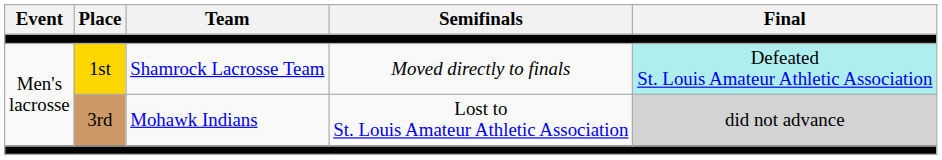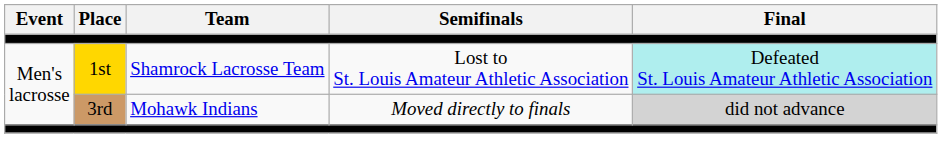(481, 68) Moved directly to finals -> (481, 68) Lost to St. Louis Amateur Athletic Association
(481, 119) Lost to St. Louis Amateur Athletic Association -> (481, 109) Moved directly to finals
